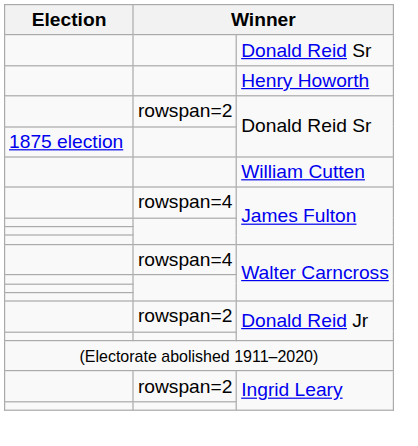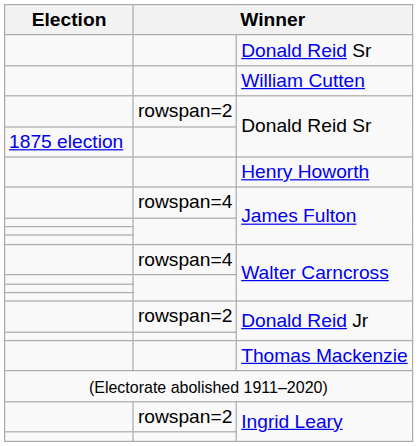rows swapped: (185, 81) <-> (185, 172)
+ row: (185, 356)
